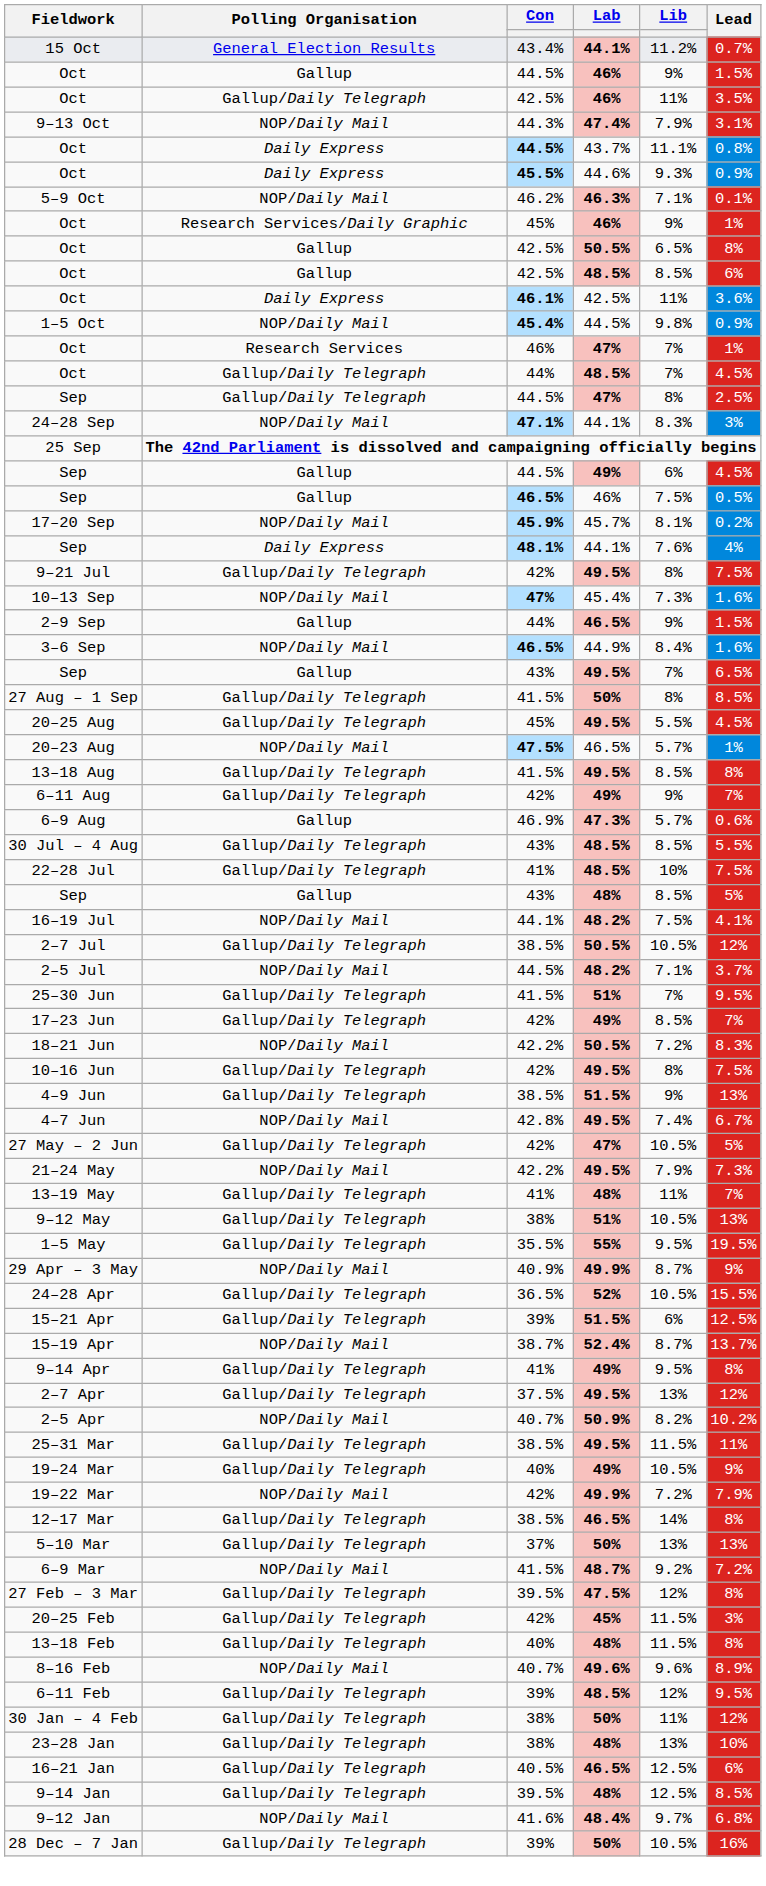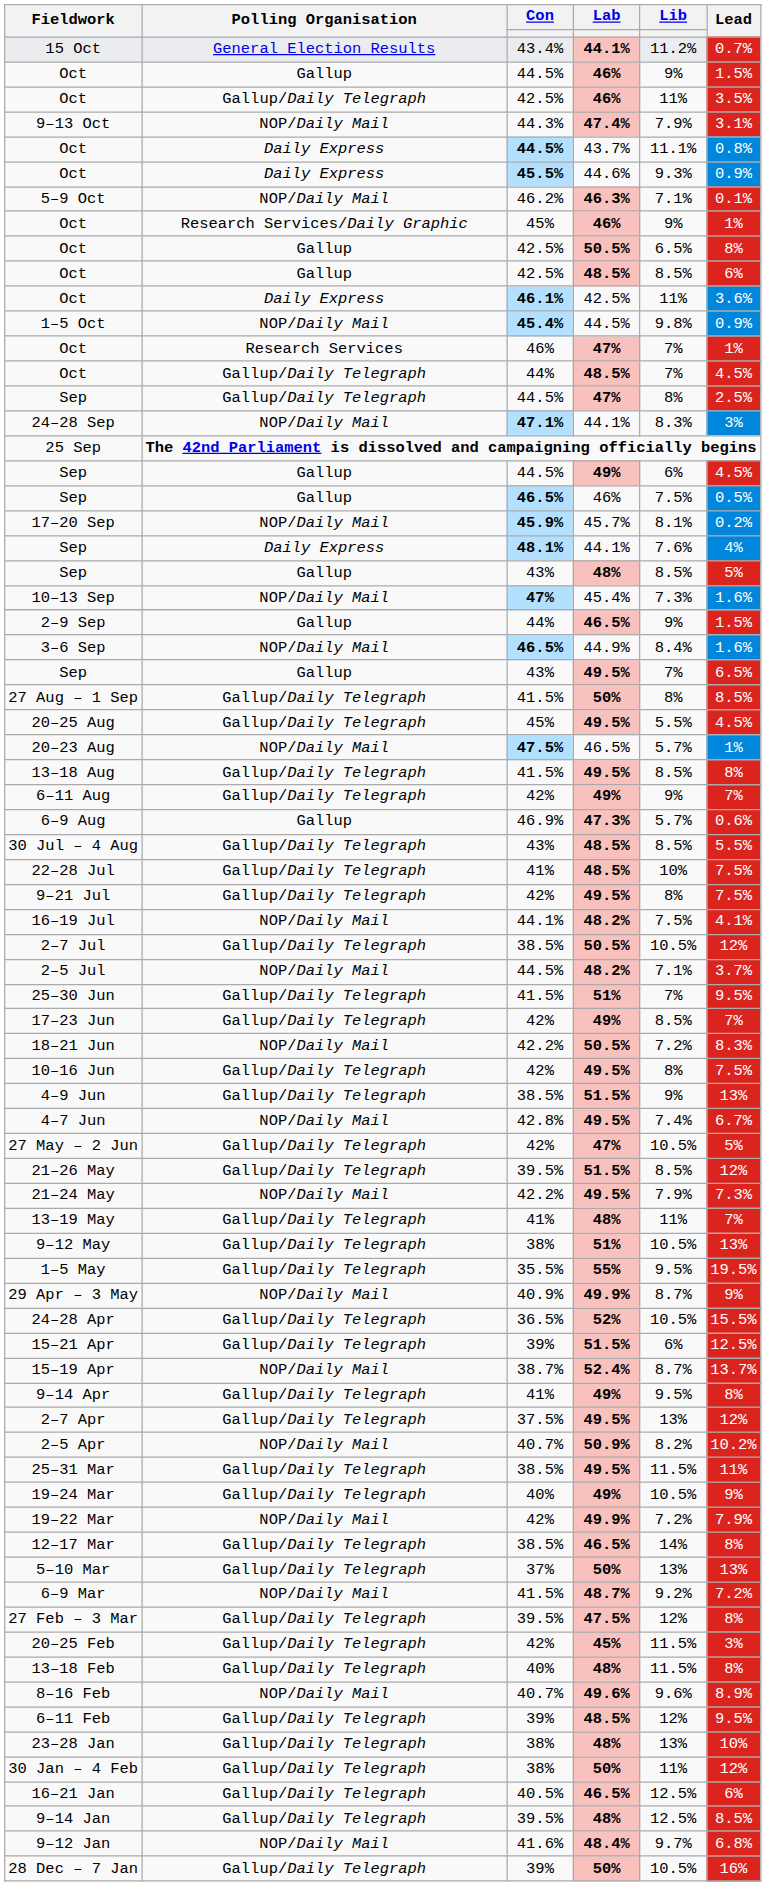rows swapped: (73, 897) <-> (73, 573)
+ row: (73, 1171)
rows swapped: (73, 1720) <-> (73, 1744)
